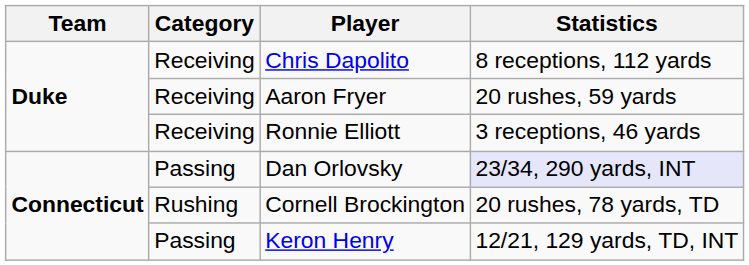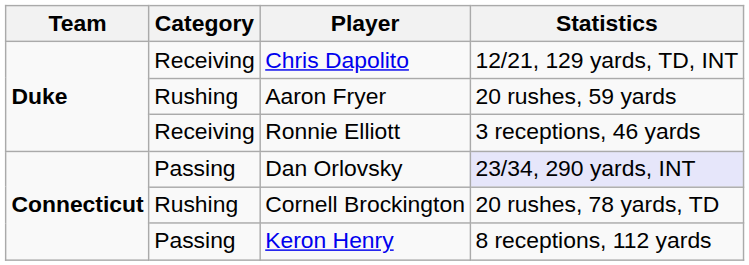(593, 59) 8 receptions, 112 yards -> (607, 59) 12/21, 129 yards, TD, INT
(204, 96) Receiving -> (196, 96) Rushing
(607, 241) 12/21, 129 yards, TD, INT -> (593, 241) 8 receptions, 112 yards
